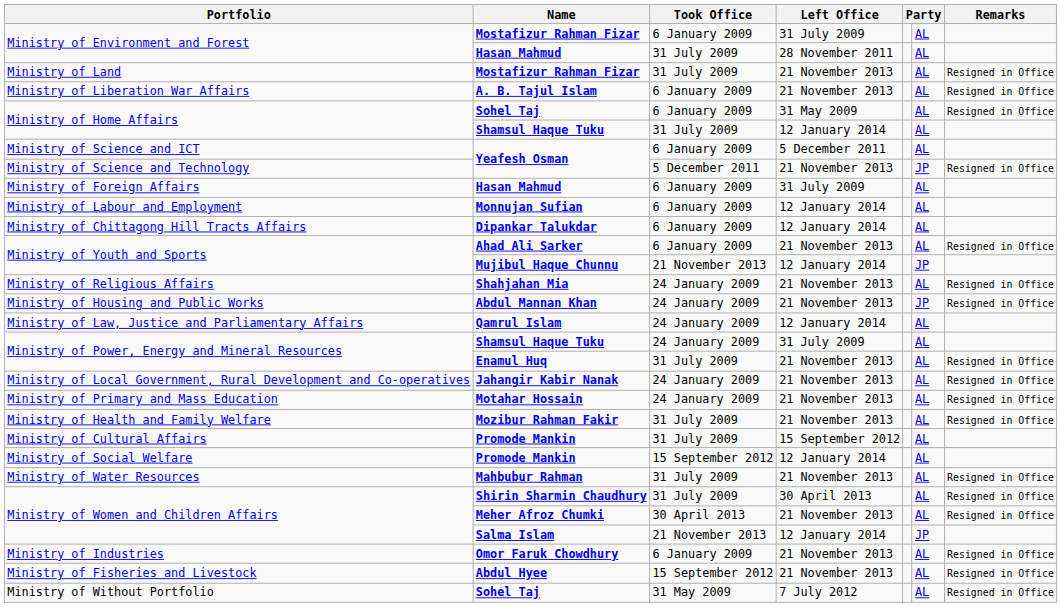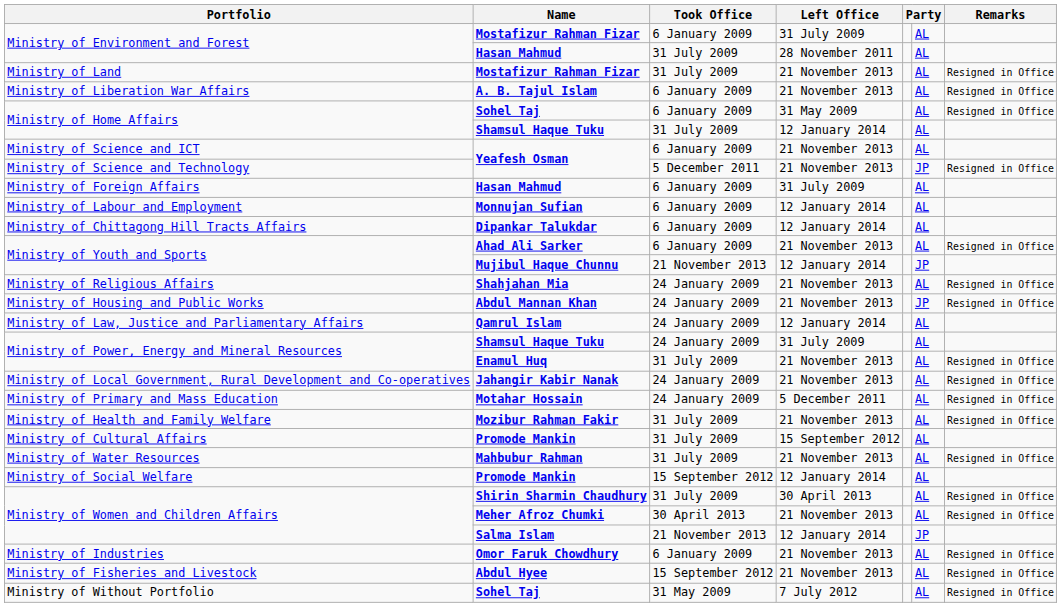(833, 149) 5 December 2011 -> (836, 149) 21 November 2013
(836, 400) 21 November 2013 -> (833, 400) 5 December 2011
rows swapped: (100, 458) <-> (103, 477)
